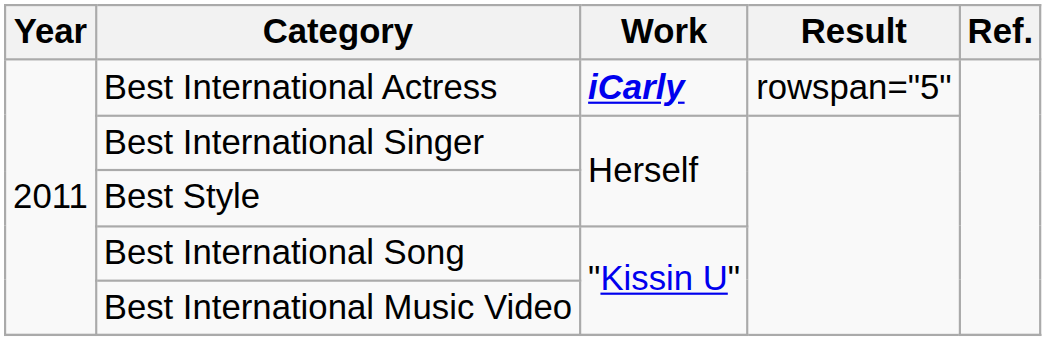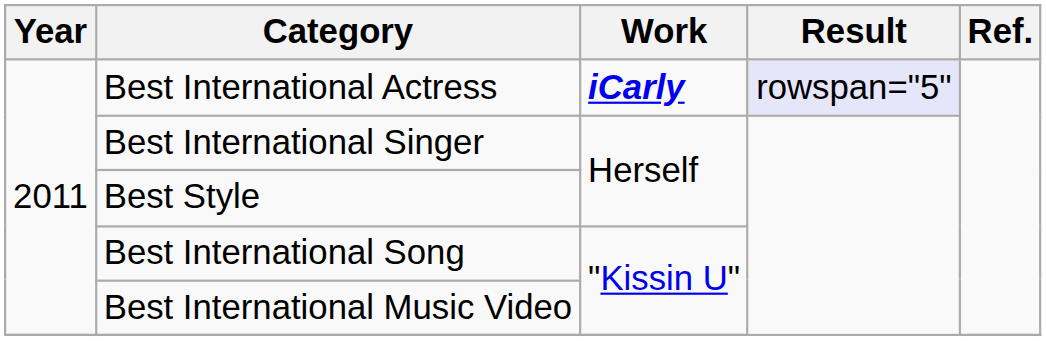(854, 87) no background -> (854, 87) lavender background
